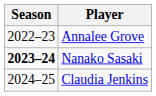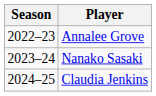(31, 58) bold -> (31, 58) normal
